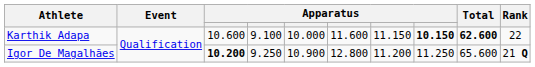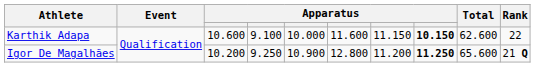(478, 36) bold -> (478, 36) normal
(226, 53) bold -> (226, 53) normal
(435, 53) normal -> (435, 53) bold
